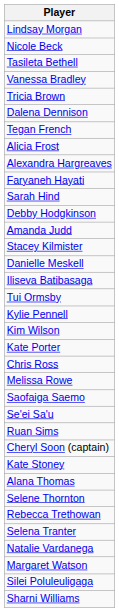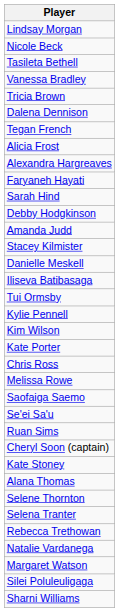(54, 515) Rebecca Trethowan -> (41, 515) Selena Tranter
(41, 532) Selena Tranter -> (54, 532) Rebecca Trethowan
